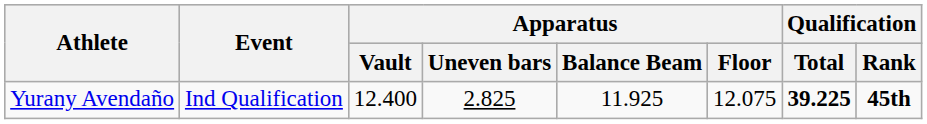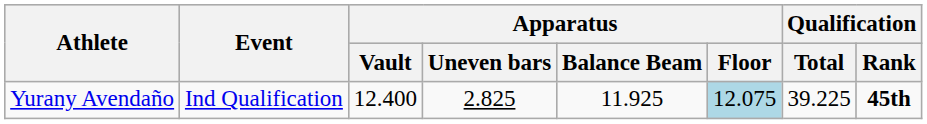(745, 99) no background -> (745, 99) lightblue background
(819, 99) bold -> (819, 99) normal
